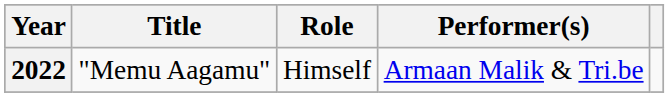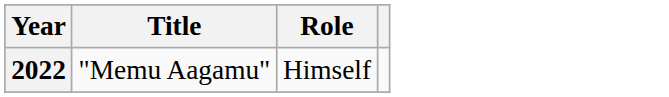- column: (514, 26)
